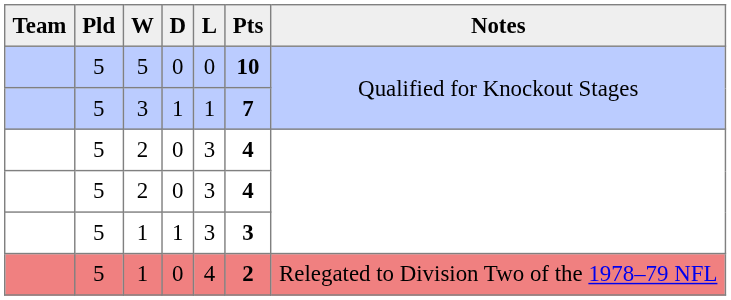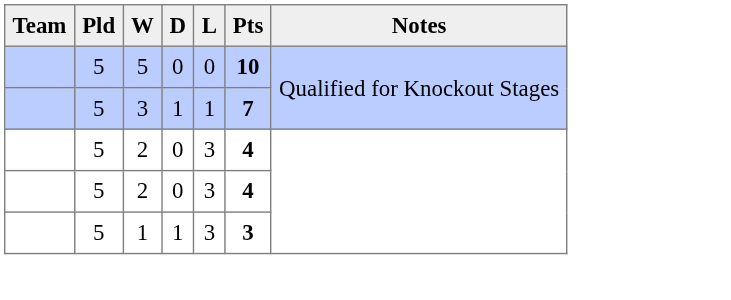- row: (142, 274)
